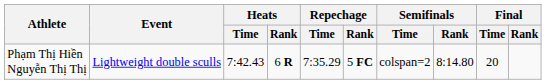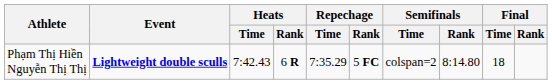(157, 62) normal -> (160, 62) bold
(492, 62) 20 -> (498, 62) 18
